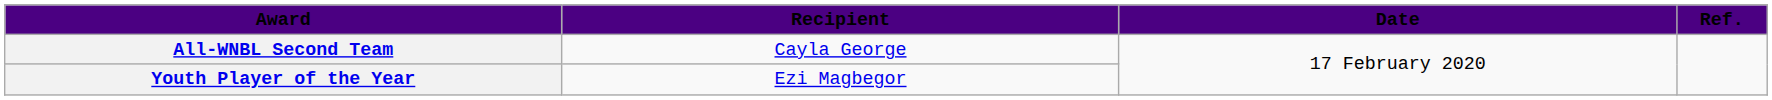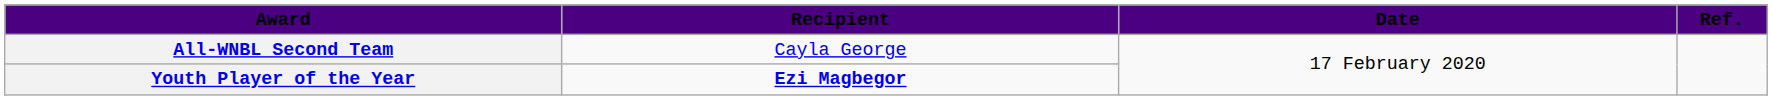(841, 79) normal -> (841, 79) bold
